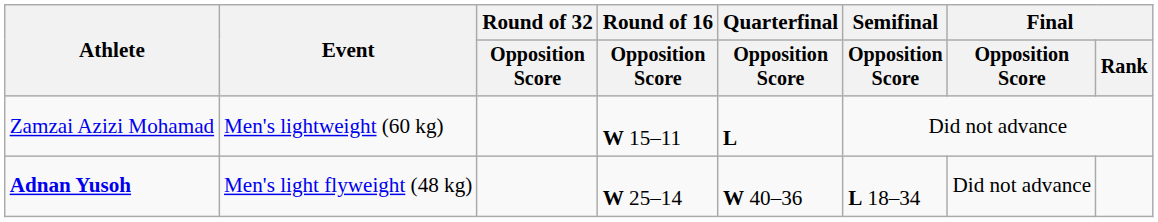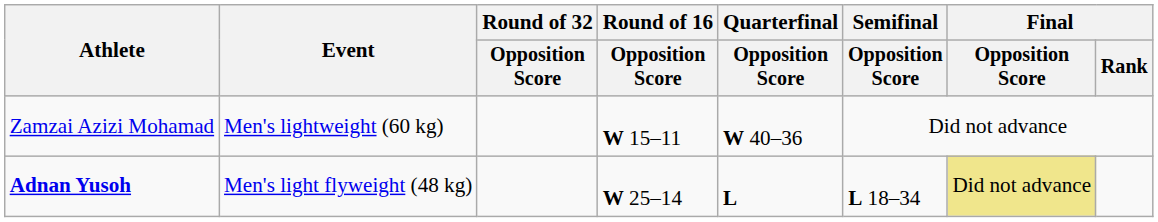(730, 138) L -> (763, 138) W 40–36
(763, 198) W 40–36 -> (730, 198) L
(1022, 186) no background -> (1022, 186) khaki background
